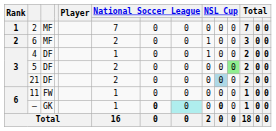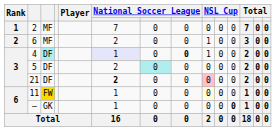(48, 54) no background -> (48, 54) paleturquoise background
(116, 54) no background -> (116, 54) lavender background
(186, 54) normal -> (186, 54) bold
(155, 67) no background -> (155, 67) paleturquoise background
(234, 67) lightgreen background -> (234, 67) no background
(116, 80) normal -> (116, 80) bold
(208, 80) no background -> (208, 80) pink background
(221, 80) lightblue background -> (221, 80) no background
(48, 94) no background -> (48, 94) gold background
(208, 94) no background -> (208, 94) lightyellow background
(155, 107) bold -> (155, 107) normal
(186, 107) paleturquoise background -> (186, 107) no background
(221, 107) bold -> (221, 107) normal
(234, 107) normal -> (234, 107) bold
